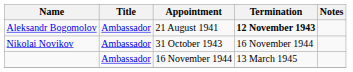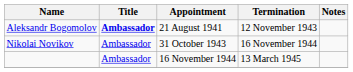(126, 28) normal -> (128, 28) bold
(276, 28) bold -> (279, 28) normal
